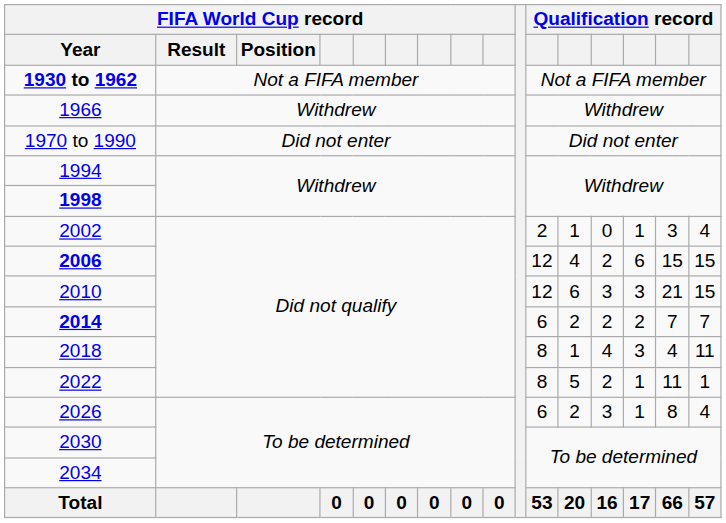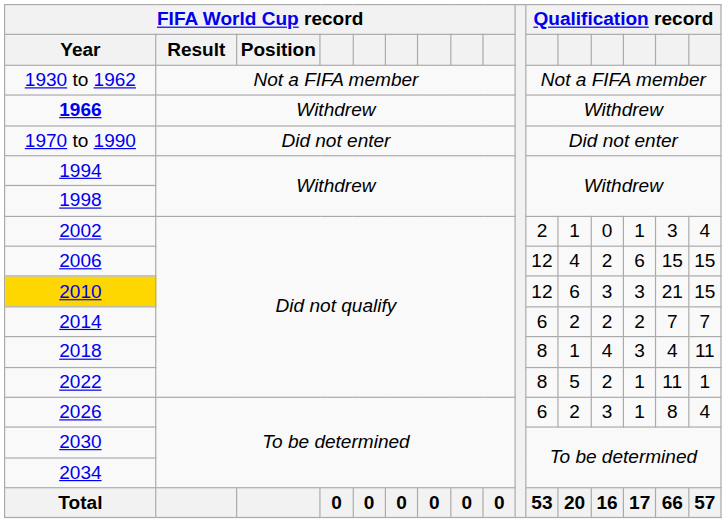(80, 79) bold -> (80, 79) normal
(80, 110) normal -> (80, 110) bold
(80, 200) bold -> (80, 200) normal
(80, 261) bold -> (80, 261) normal
(80, 291) no background -> (80, 291) gold background
(80, 321) bold -> (80, 321) normal
